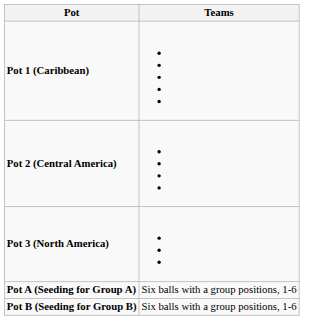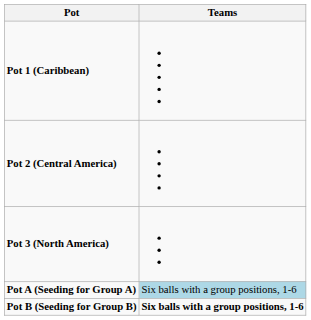(219, 290) no background -> (219, 290) lightblue background
(219, 307) normal -> (223, 307) bold
